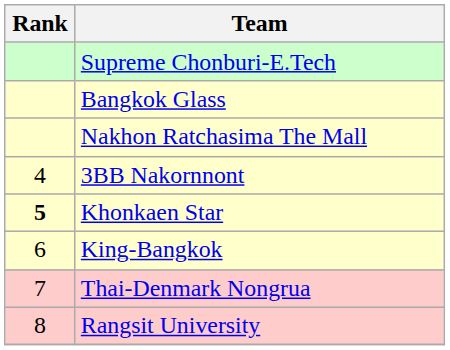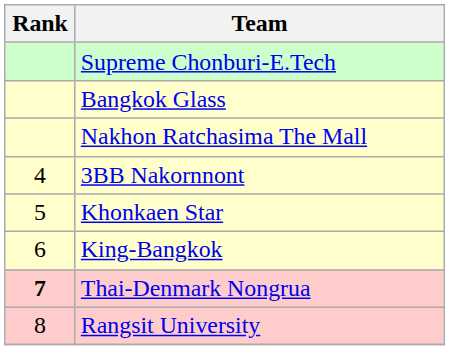(40, 212) bold -> (40, 212) normal
(40, 288) normal -> (40, 288) bold
